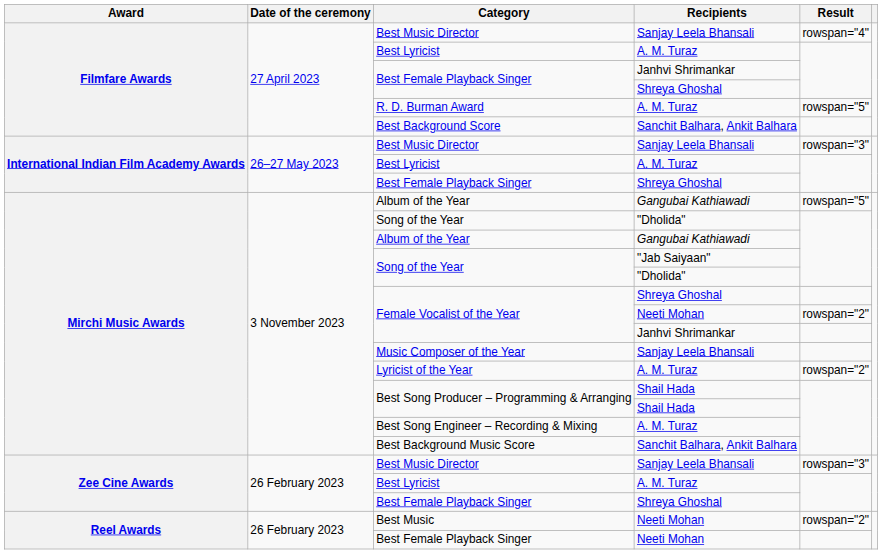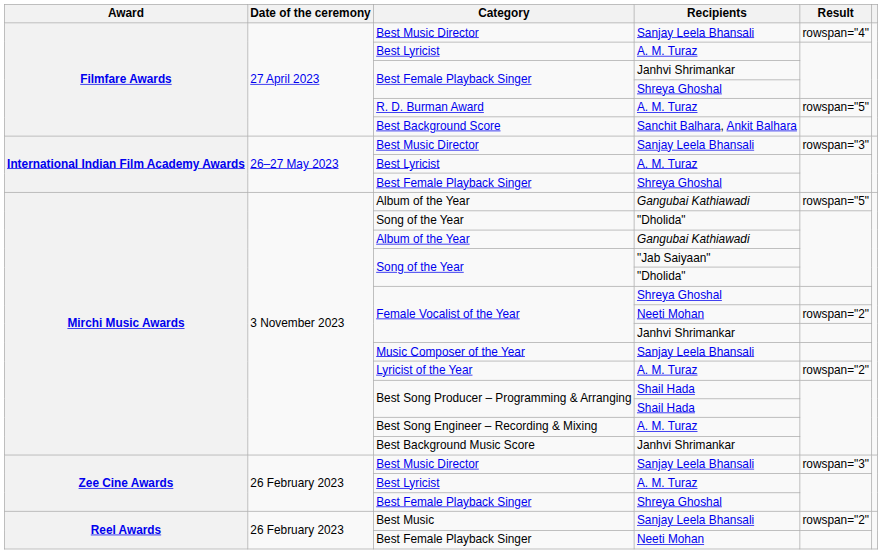(717, 445) Sanchit Balhara, Ankit Balhara -> (686, 445) Janhvi Shrimankar
(671, 520) Neeti Mohan -> (696, 520) Sanjay Leela Bhansali
